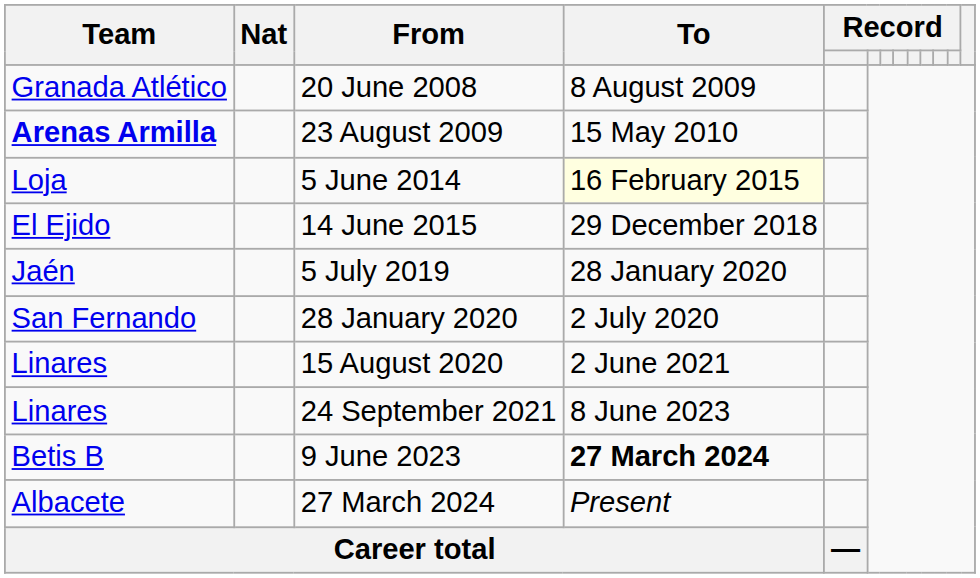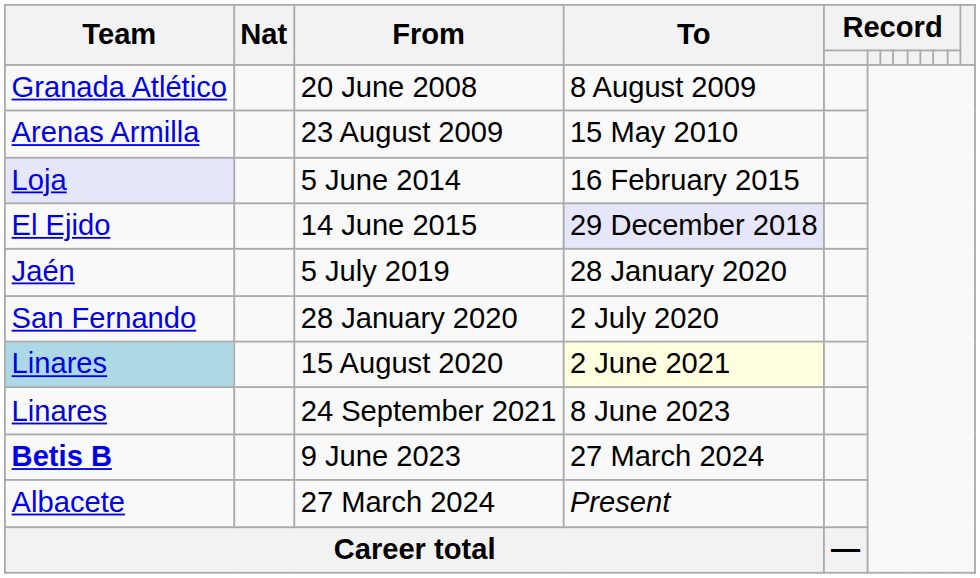(114, 133) bold -> (105, 133) normal
(39, 179) no background -> (39, 179) lavender background
(685, 179) lightyellow background -> (685, 179) no background
(694, 225) no background -> (694, 225) lavender background
(59, 364) no background -> (59, 364) lightblue background
(650, 364) no background -> (650, 364) lightyellow background
(58, 456) normal -> (62, 456) bold
(669, 456) bold -> (667, 456) normal
